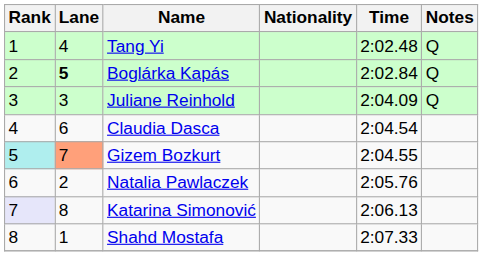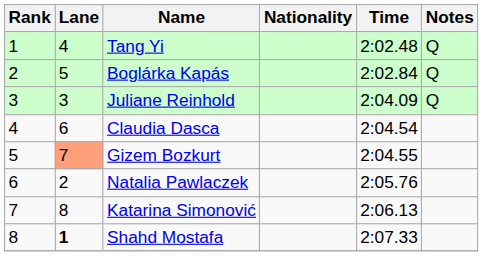(64, 73) bold -> (64, 73) normal
(13, 155) paleturquoise background -> (13, 155) no background
(13, 210) lavender background -> (13, 210) no background
(64, 237) normal -> (64, 237) bold
